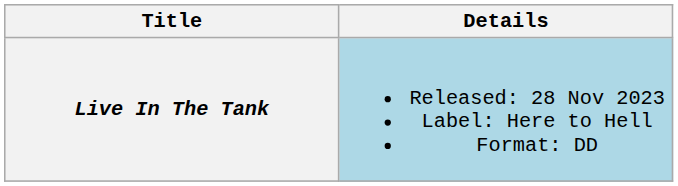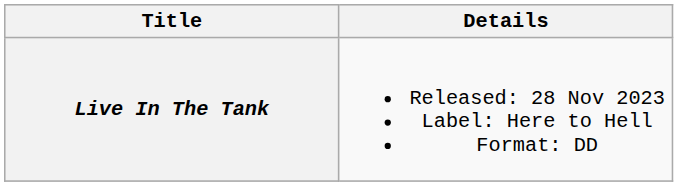(506, 121) lightblue background -> (506, 121) no background
